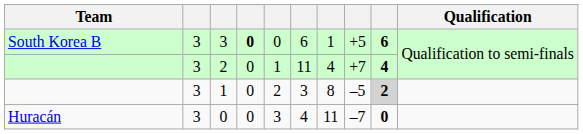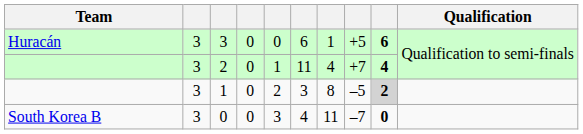(55, 41) South Korea B -> (35, 41) Huracán
(250, 41) bold -> (250, 41) normal
(35, 116) Huracán -> (55, 116) South Korea B
